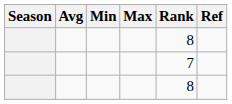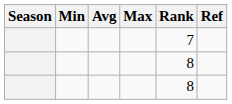columns swapped: (71, 16) <-> (103, 16)
(190, 39) 8 -> (190, 39) 7
(190, 63) 7 -> (190, 63) 8
